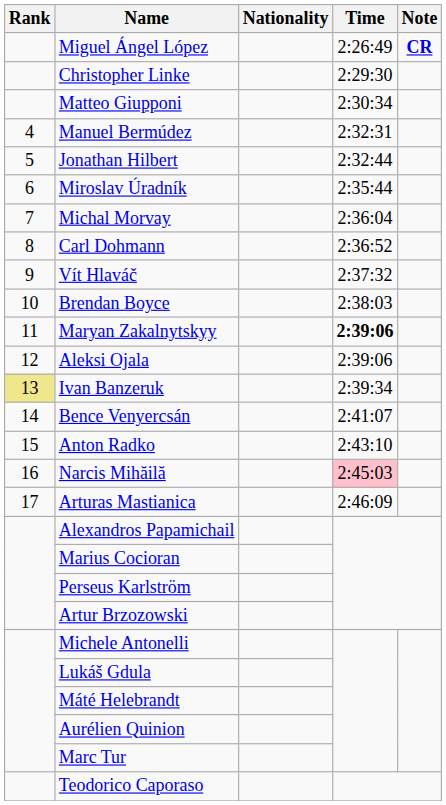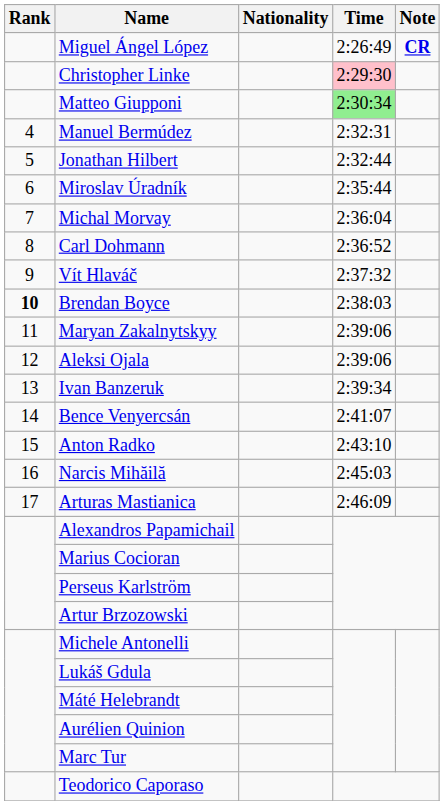(365, 75) no background -> (364, 75) pink background
(365, 103) no background -> (364, 103) lightgreen background
(30, 302) normal -> (30, 302) bold
(365, 331) bold -> (364, 331) normal
(30, 388) khaki background -> (30, 388) no background
(365, 473) pink background -> (364, 473) no background
